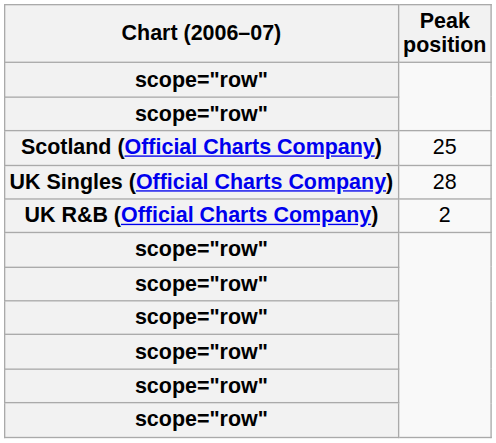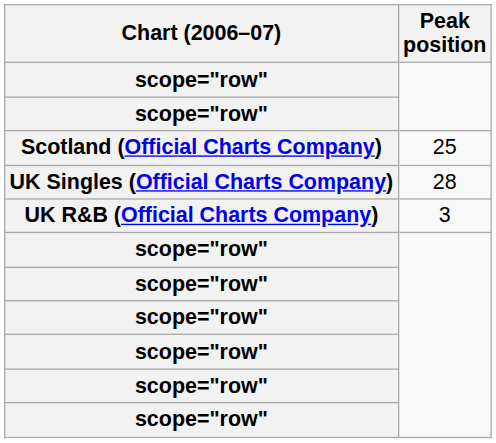(445, 215) 2 -> (445, 215) 3
